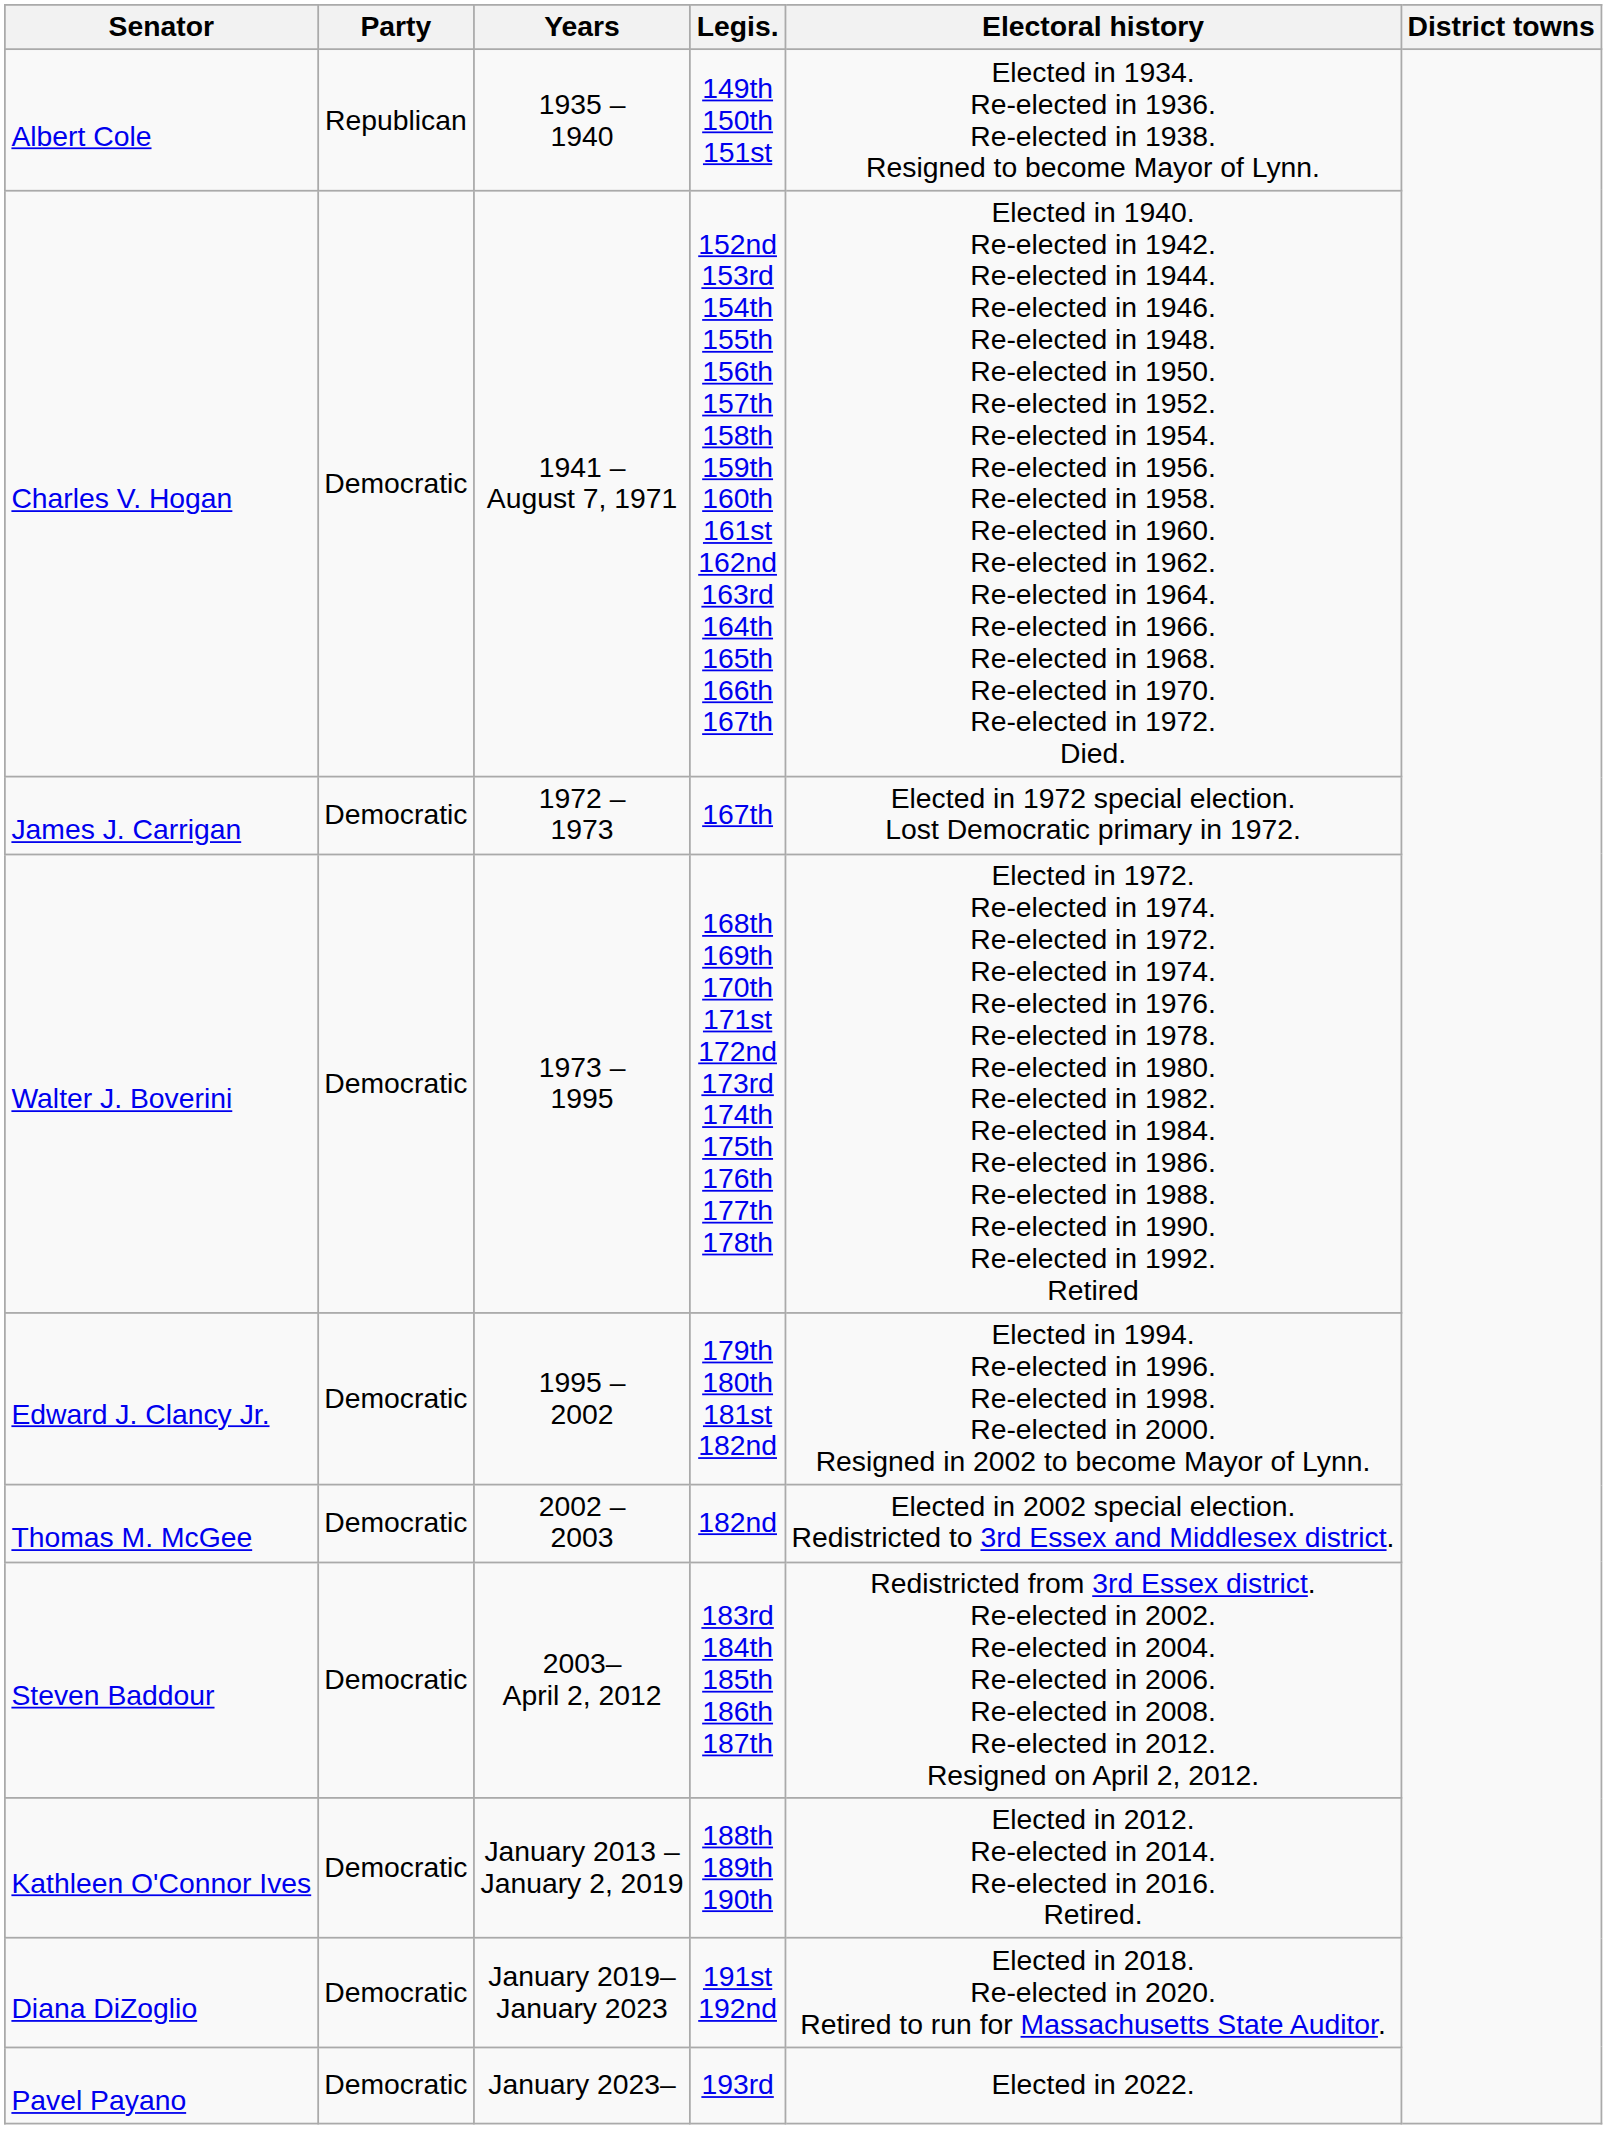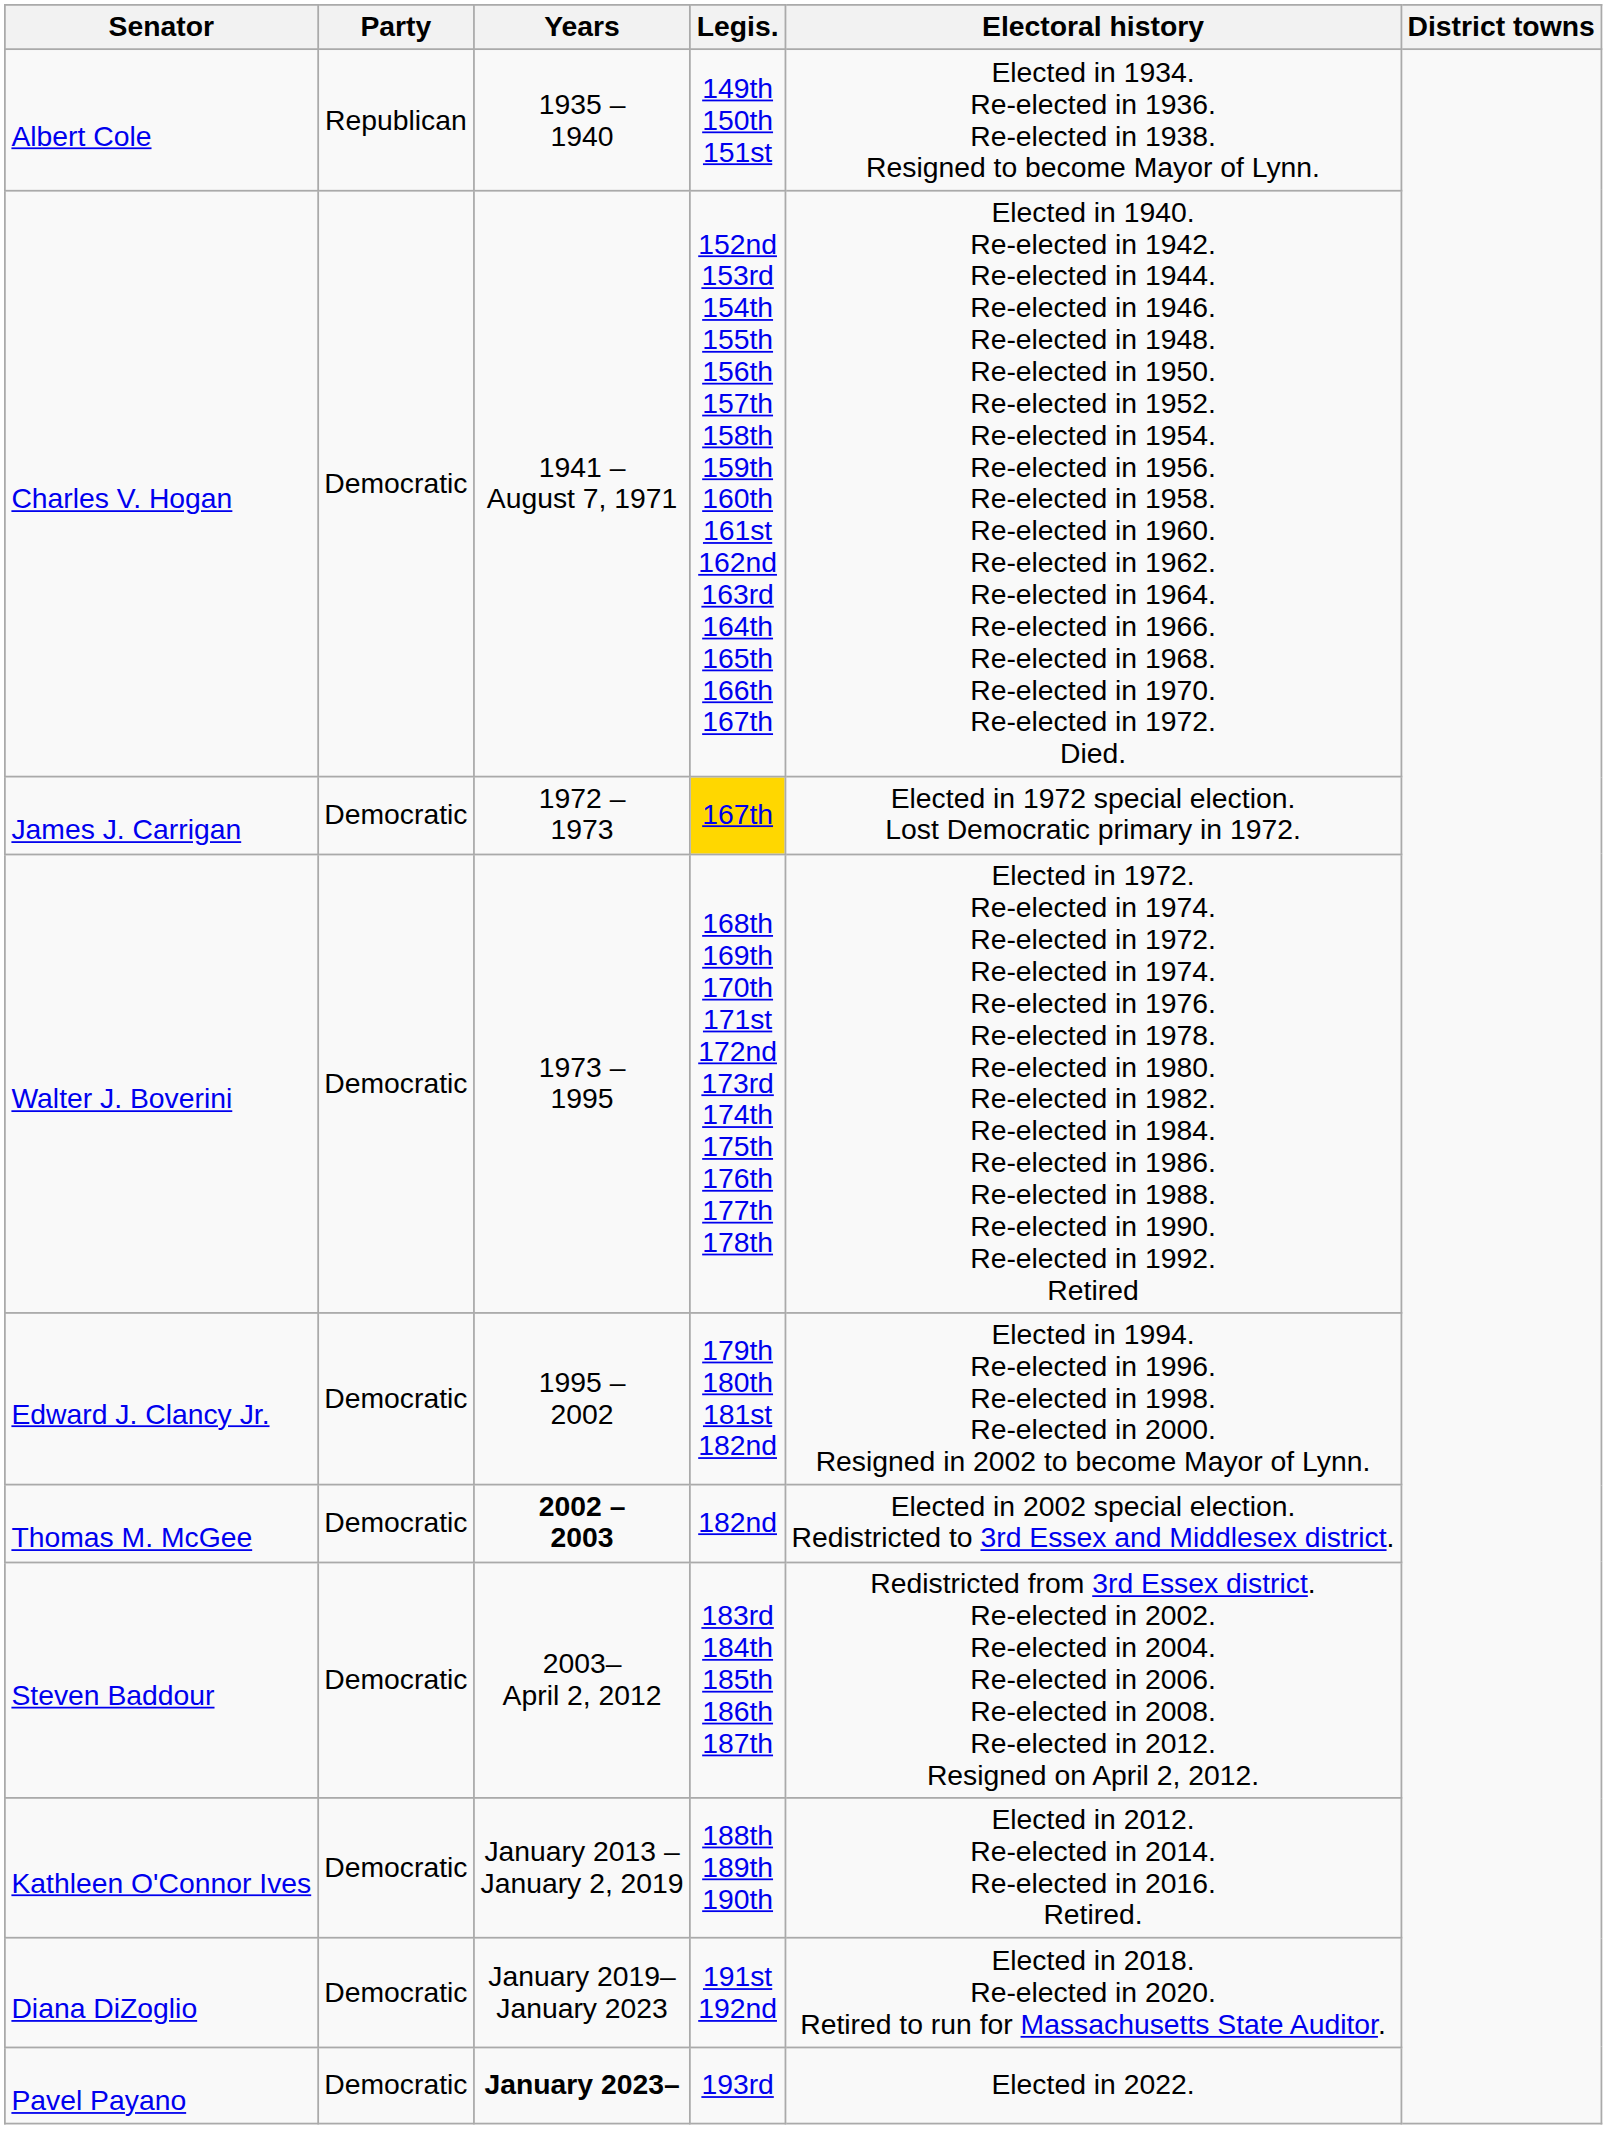(738, 814) no background -> (738, 814) gold background
(582, 1523) normal -> (582, 1523) bold
(582, 2085) normal -> (582, 2085) bold
